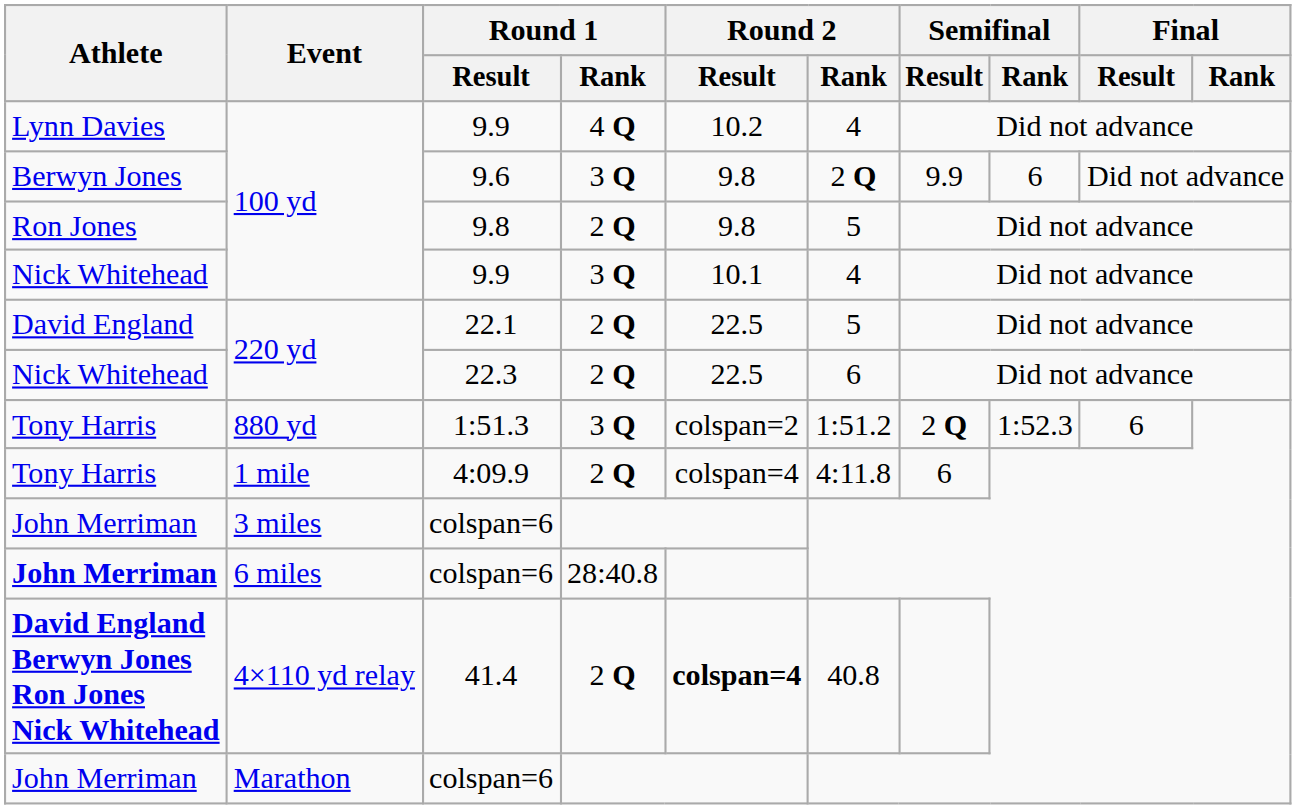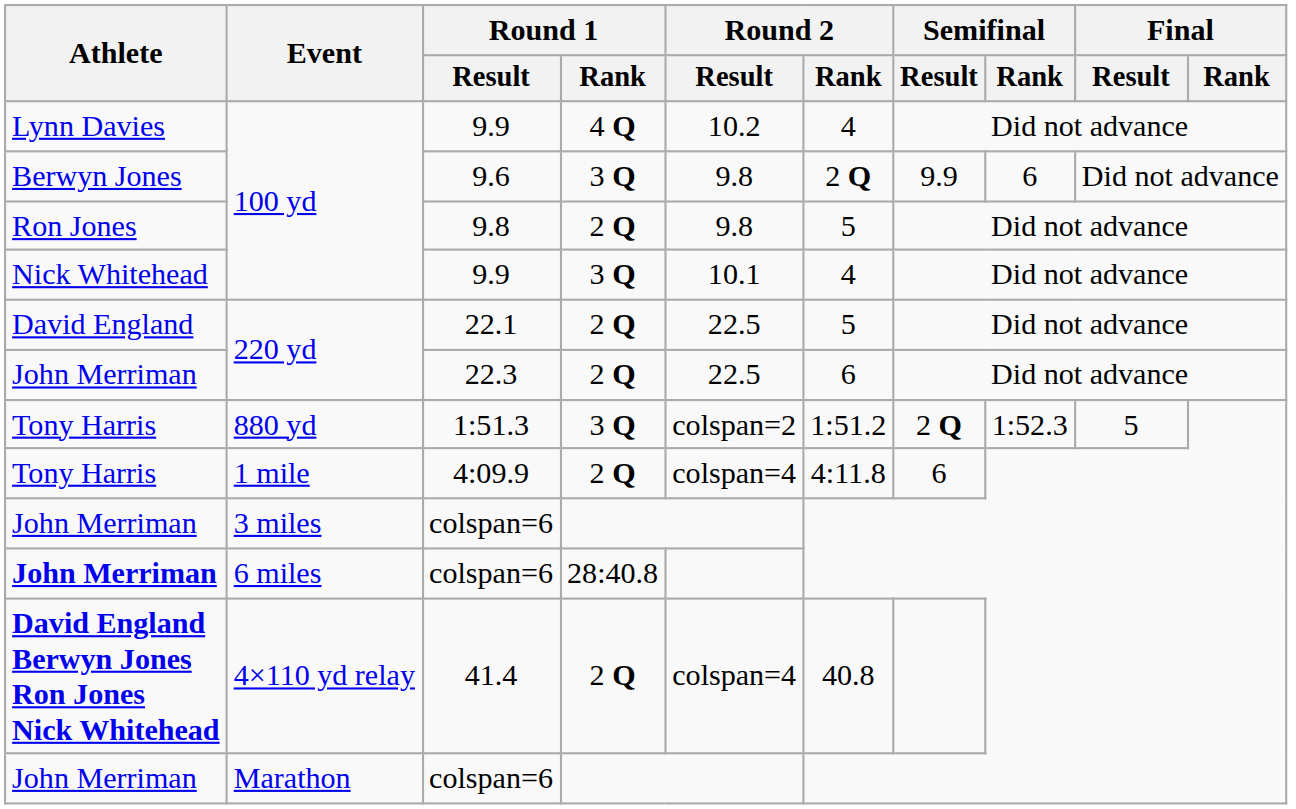(110, 374) Nick Whitehead -> (104, 374) John Merriman
(1136, 424) 6 -> (1131, 424) 5
(737, 675) bold -> (734, 675) normal
